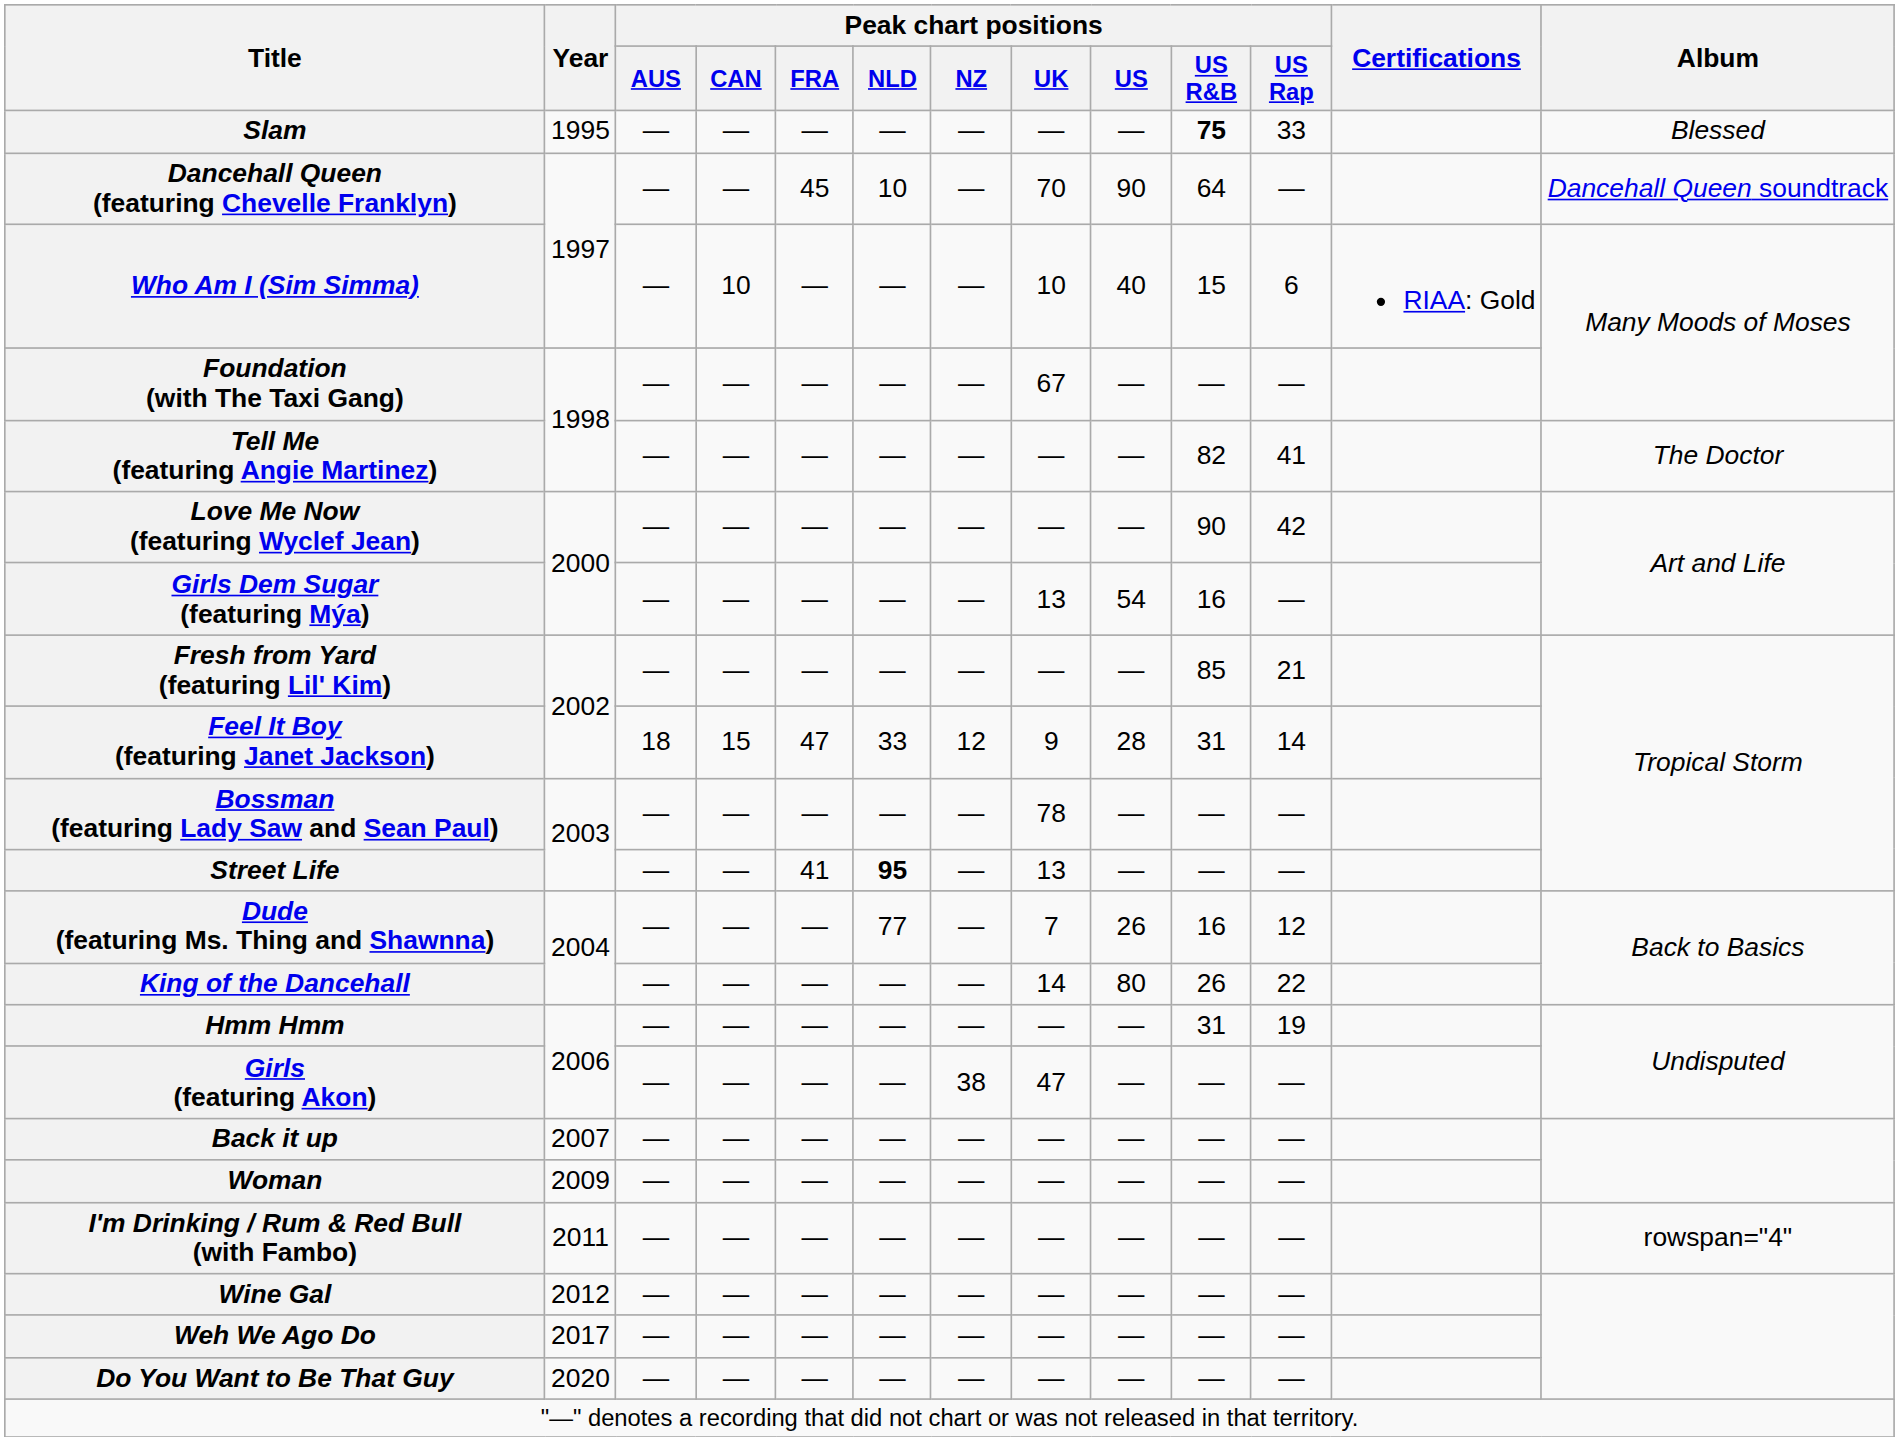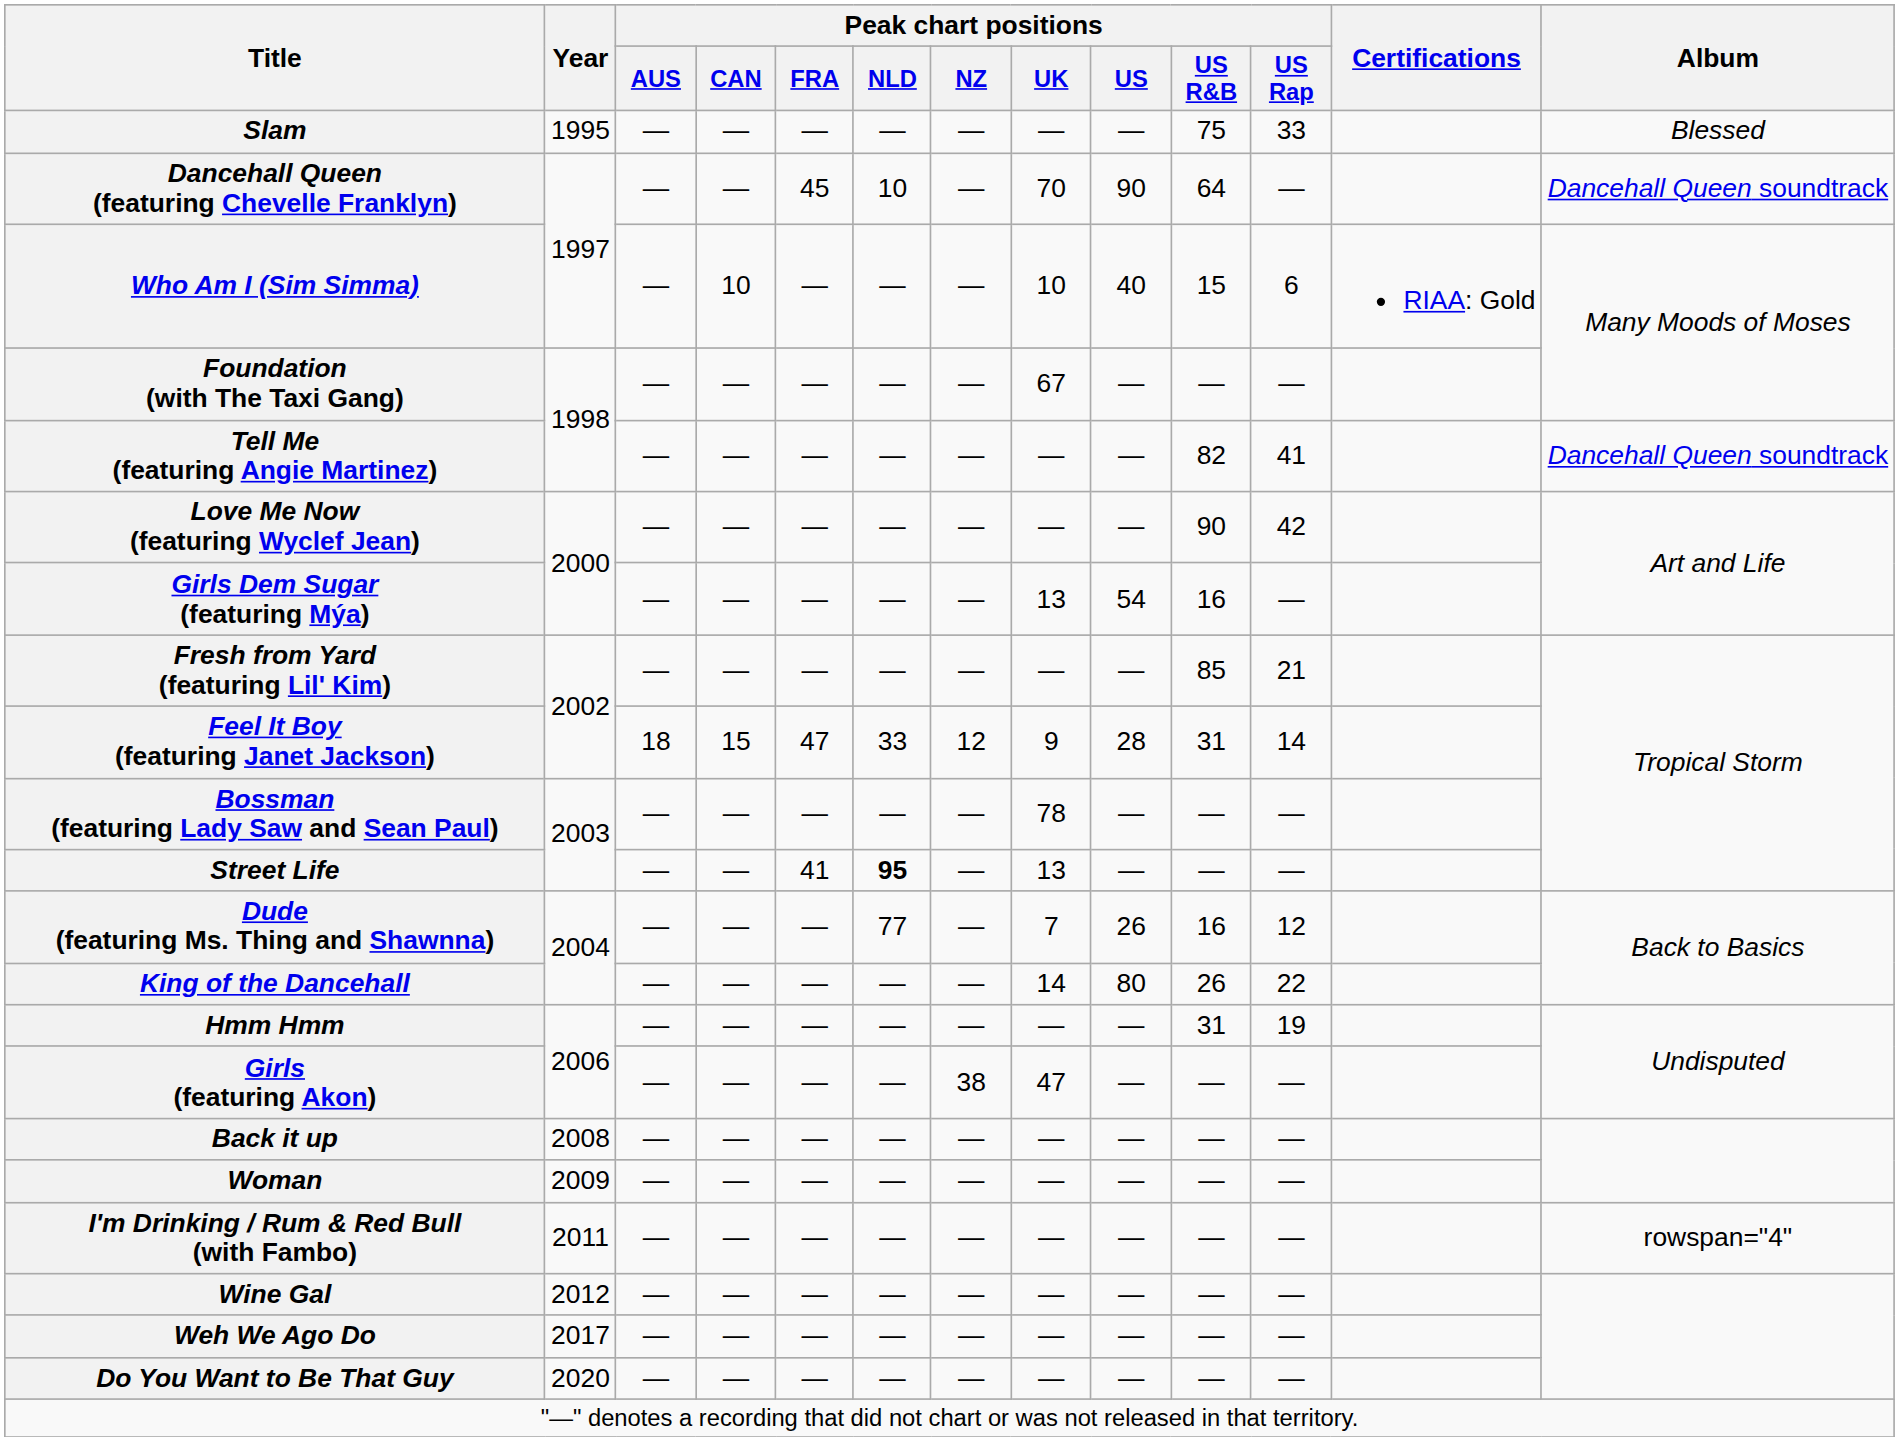(1211, 131) bold -> (1211, 131) normal
(1718, 455) The Doctor -> (1718, 455) Dancehall Queen soundtrack
(580, 1138) 2007 -> (580, 1138) 2008
